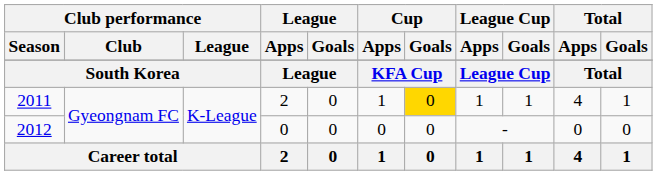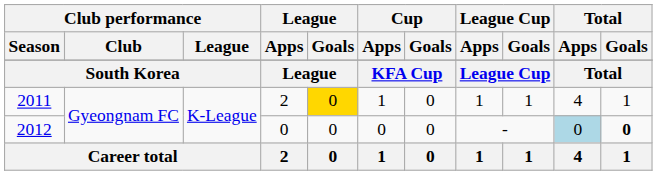(333, 101) no background -> (333, 101) gold background
(430, 101) gold background -> (430, 101) no background
(578, 128) no background -> (578, 128) lightblue background
(627, 128) normal -> (627, 128) bold
